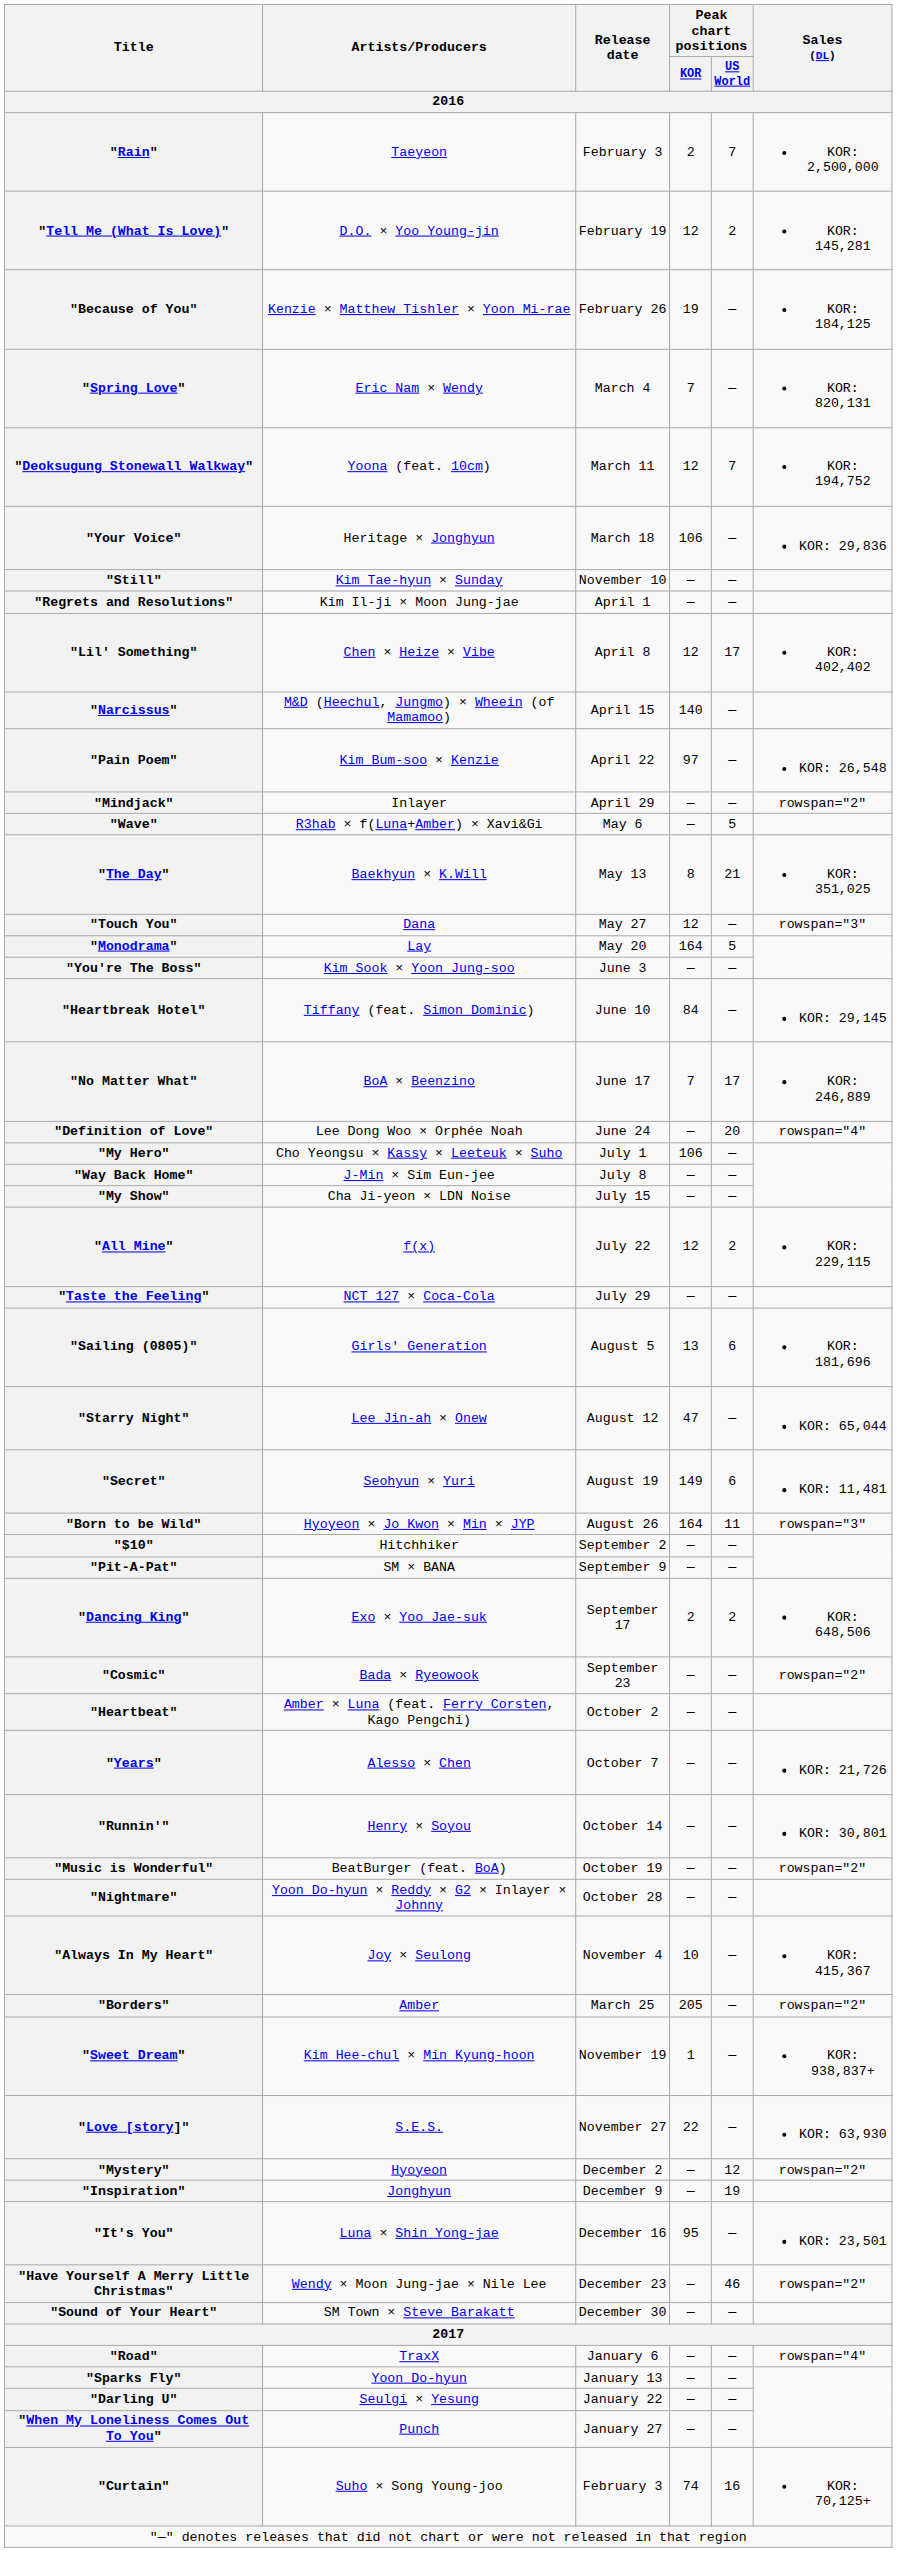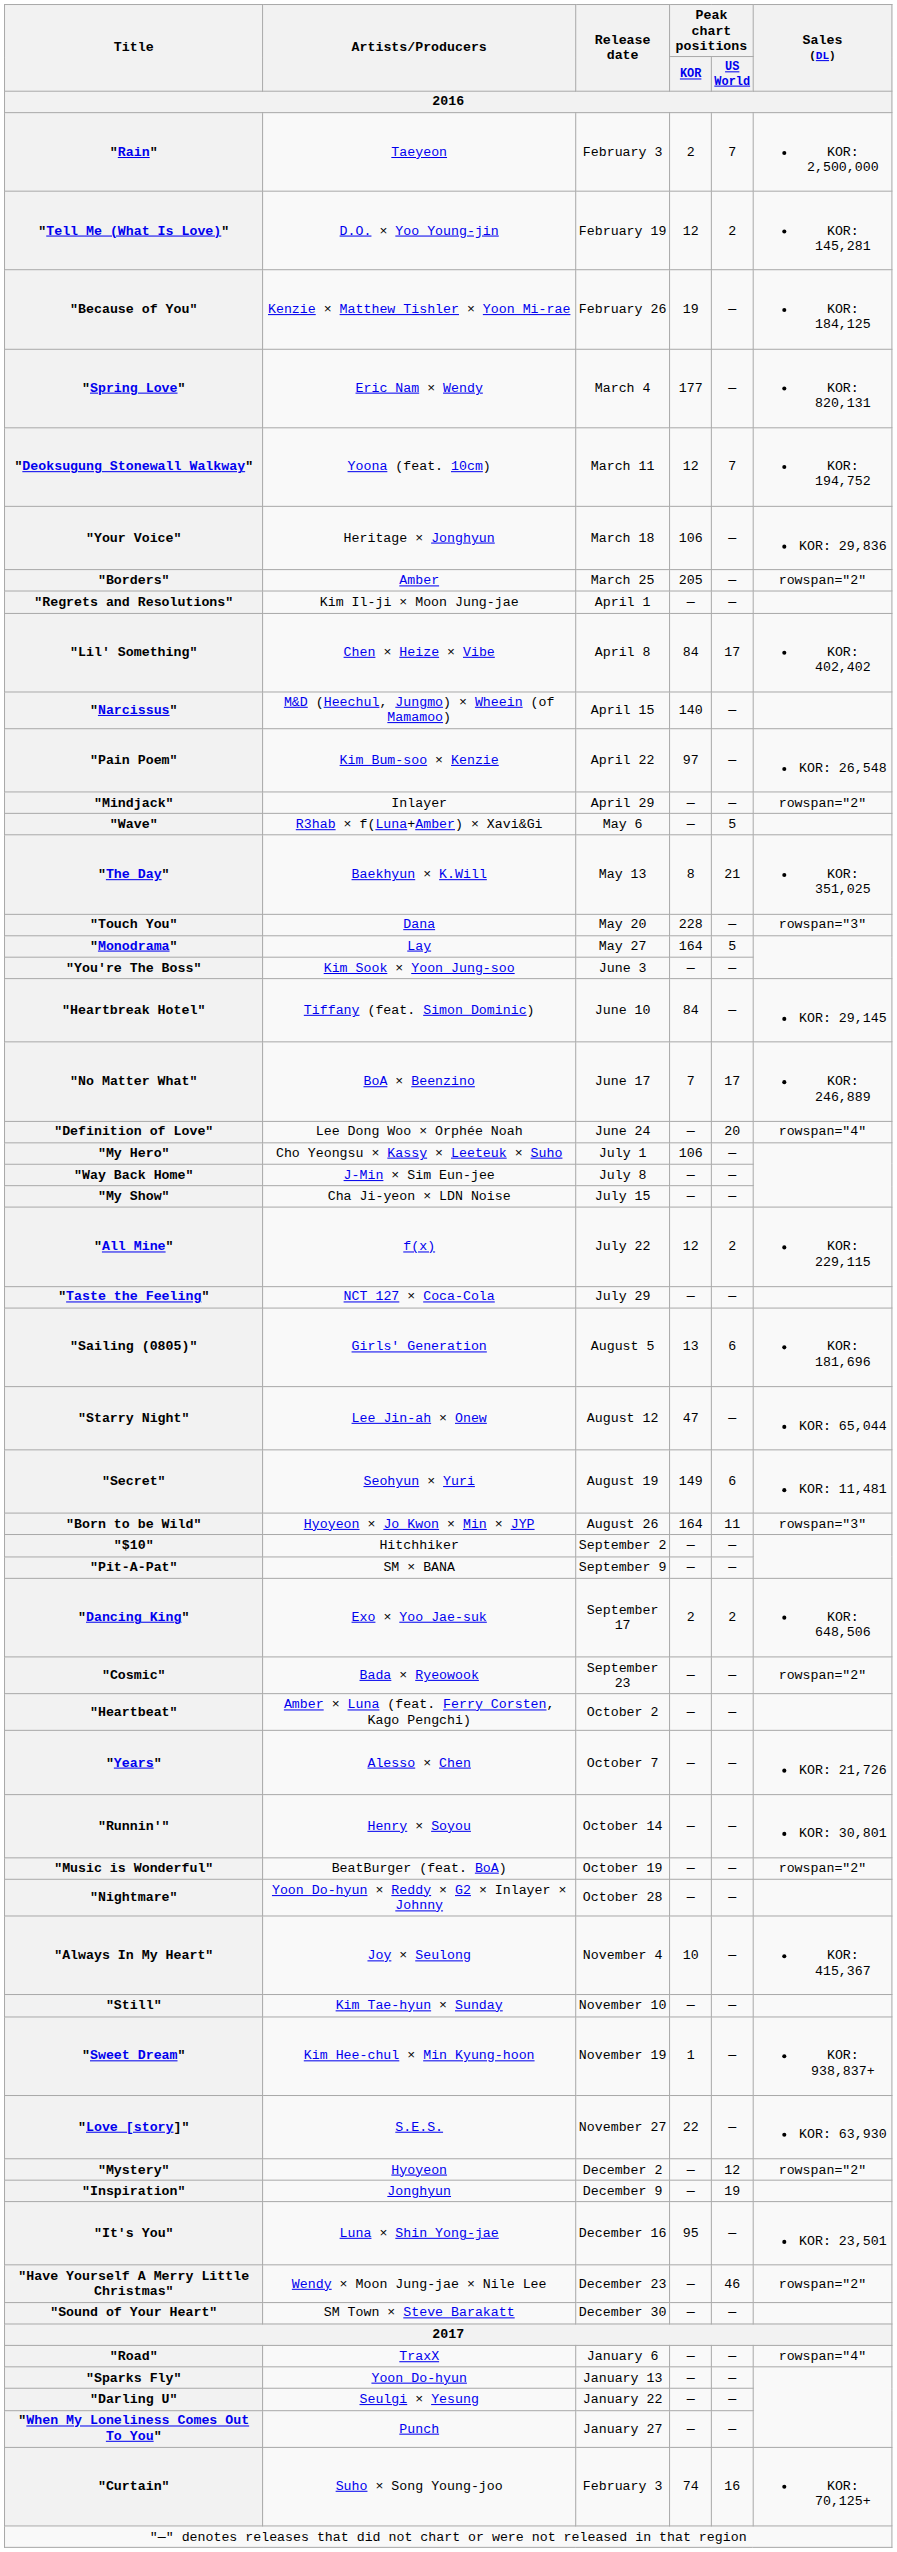(691, 388) 7 -> (691, 388) 177
rows swapped: (134, 2006) <-> (134, 581)
(691, 652) 12 -> (691, 652) 84
(623, 925) May 27 -> (623, 925) May 20
(691, 925) 12 -> (691, 925) 228
(623, 946) May 20 -> (623, 946) May 27
